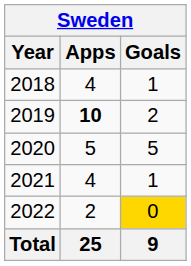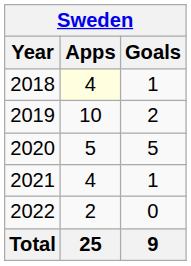(90, 84) no background -> (90, 84) lightyellow background
(90, 116) bold -> (90, 116) normal
(153, 212) gold background -> (153, 212) no background
